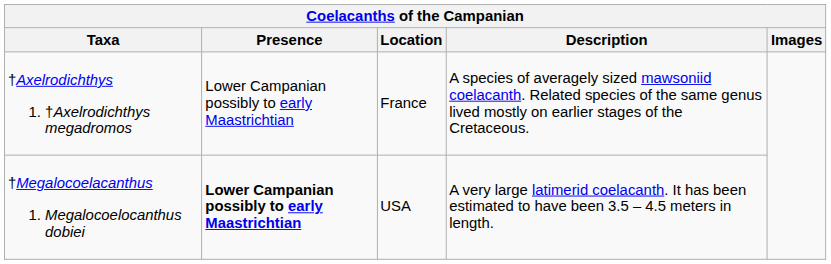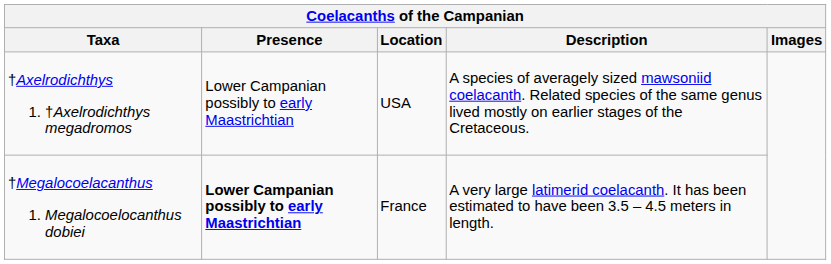(404, 103) France -> (396, 103) USA
(396, 207) USA -> (404, 207) France
